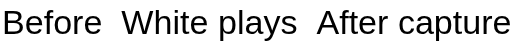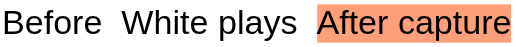(414, 22) no background -> (414, 22) lightsalmon background
